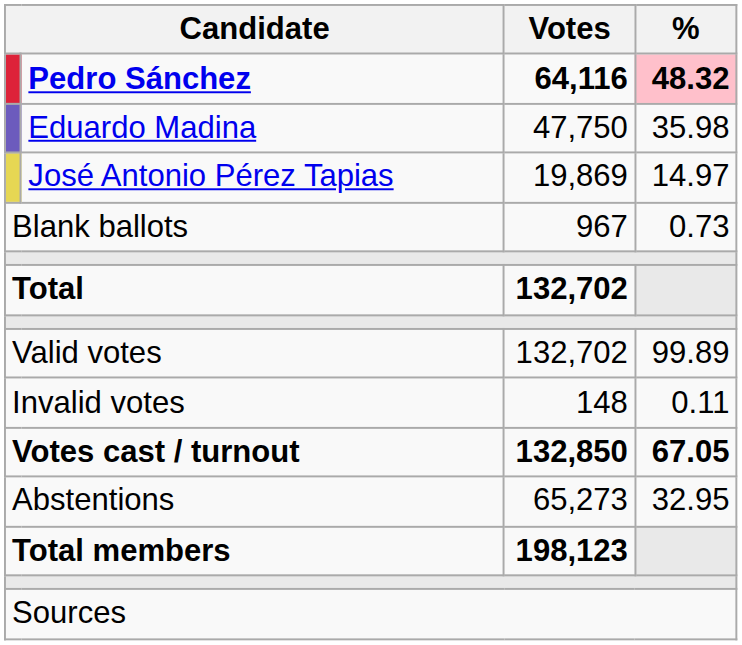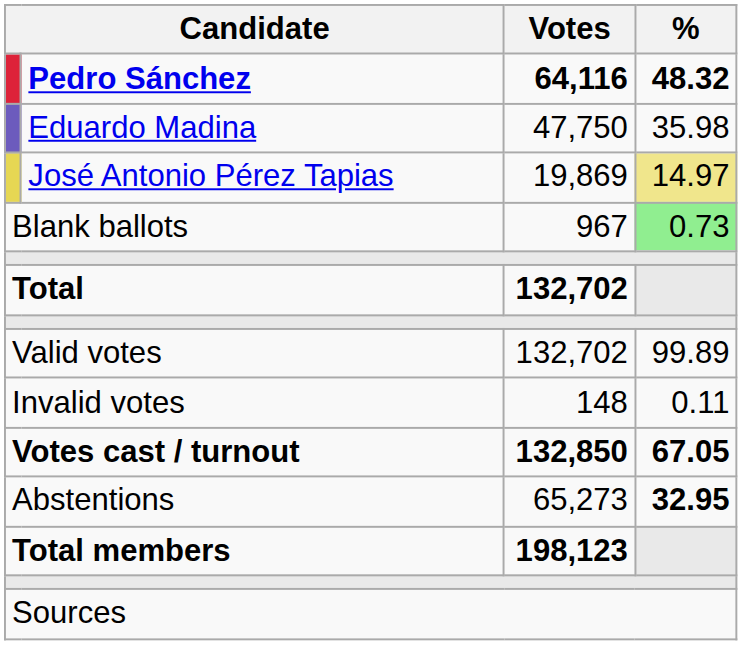(691, 78) pink background -> (691, 78) no background
(691, 176) no background -> (691, 176) khaki background
(699, 226) no background -> (699, 226) lightgreen background
(691, 500) normal -> (691, 500) bold
